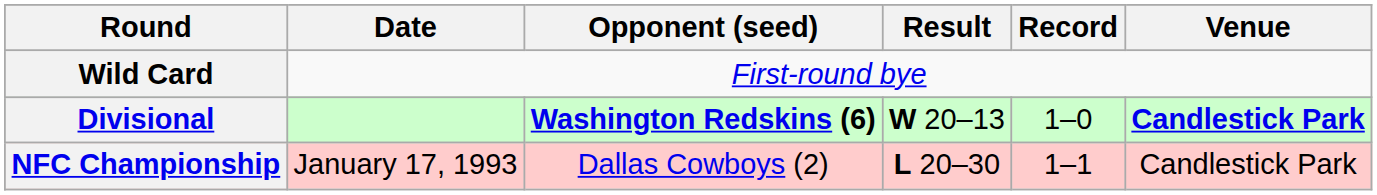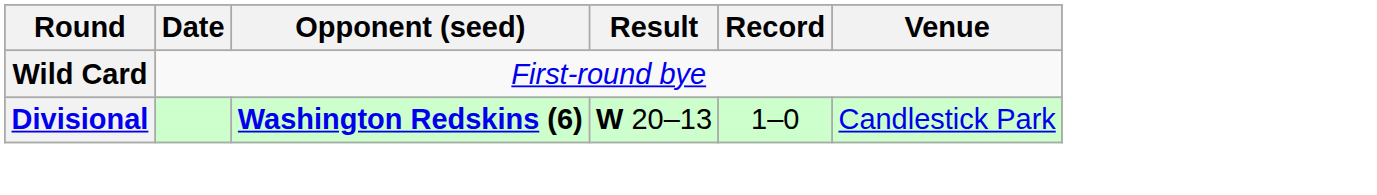(1248, 119) bold -> (947, 119) normal
- row: (146, 165)
